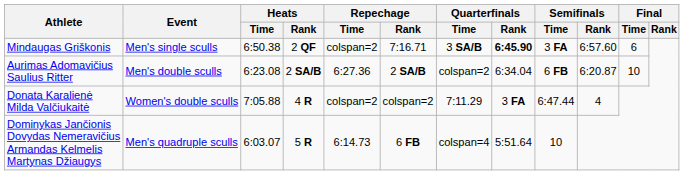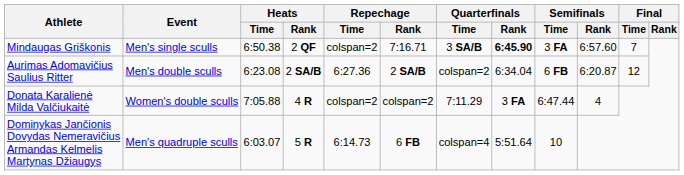(634, 48) 6 -> (634, 48) 7
(634, 71) 10 -> (634, 71) 12
